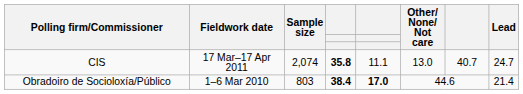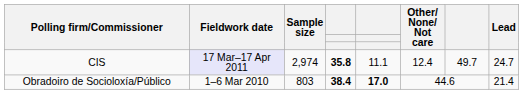(237, 62) no background -> (237, 62) lavender background
(305, 62) 2,074 -> (305, 62) 2,974
(423, 62) 13.0 -> (423, 62) 12.4
(467, 62) 40.7 -> (467, 62) 49.7
